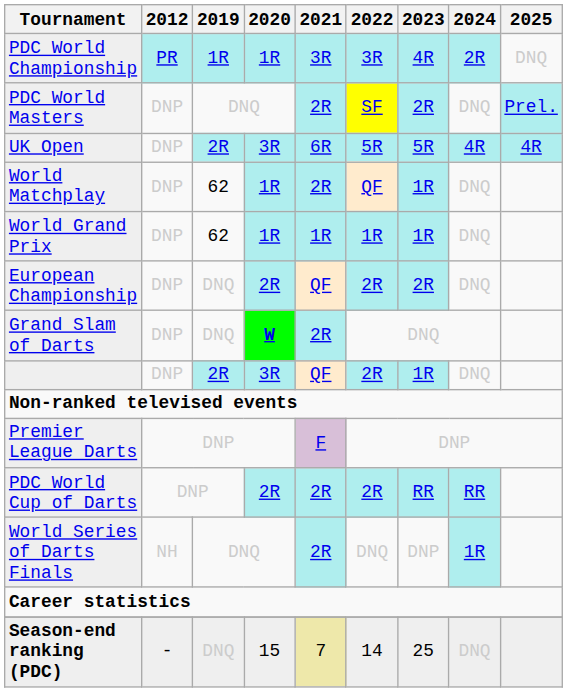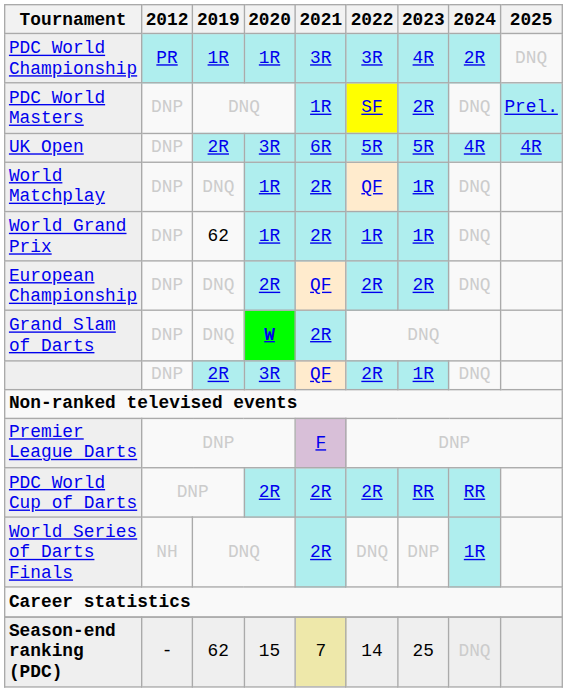(321, 108) 2R -> (321, 108) 1R
(218, 187) 62 -> (218, 187) DNQ
(321, 236) 1R -> (321, 236) 2R
(218, 652) DNQ -> (218, 652) 62
